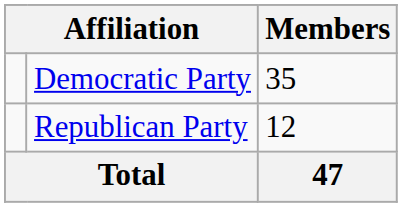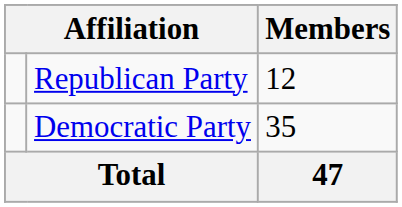rows swapped: (143, 77) <-> (141, 126)
